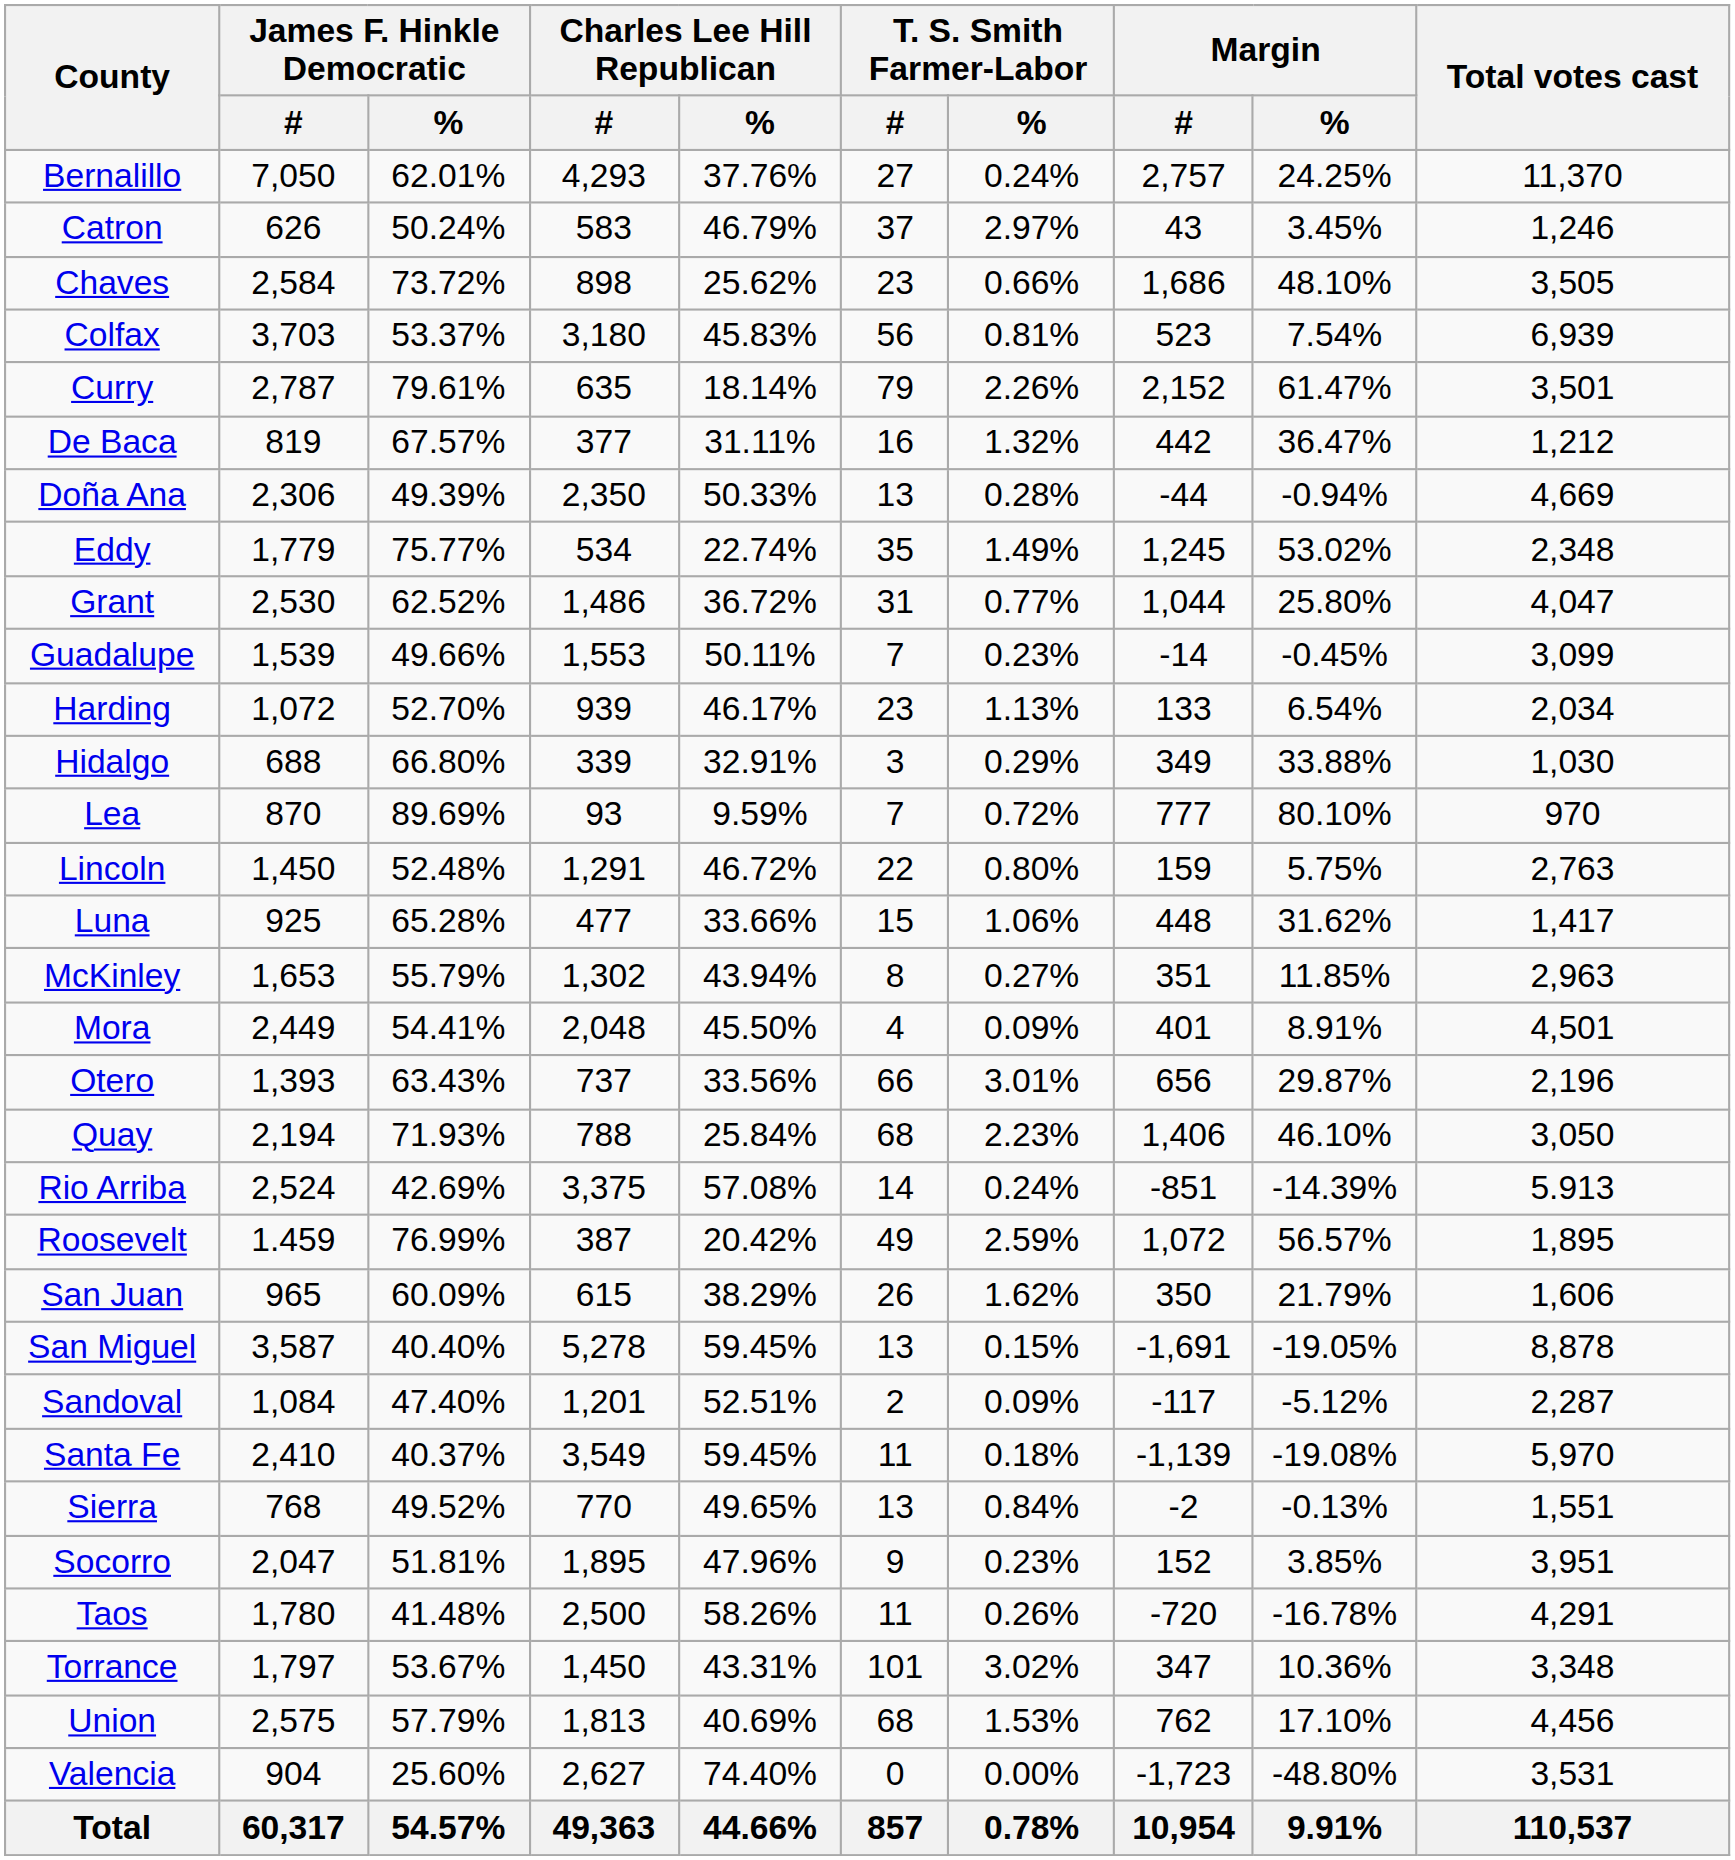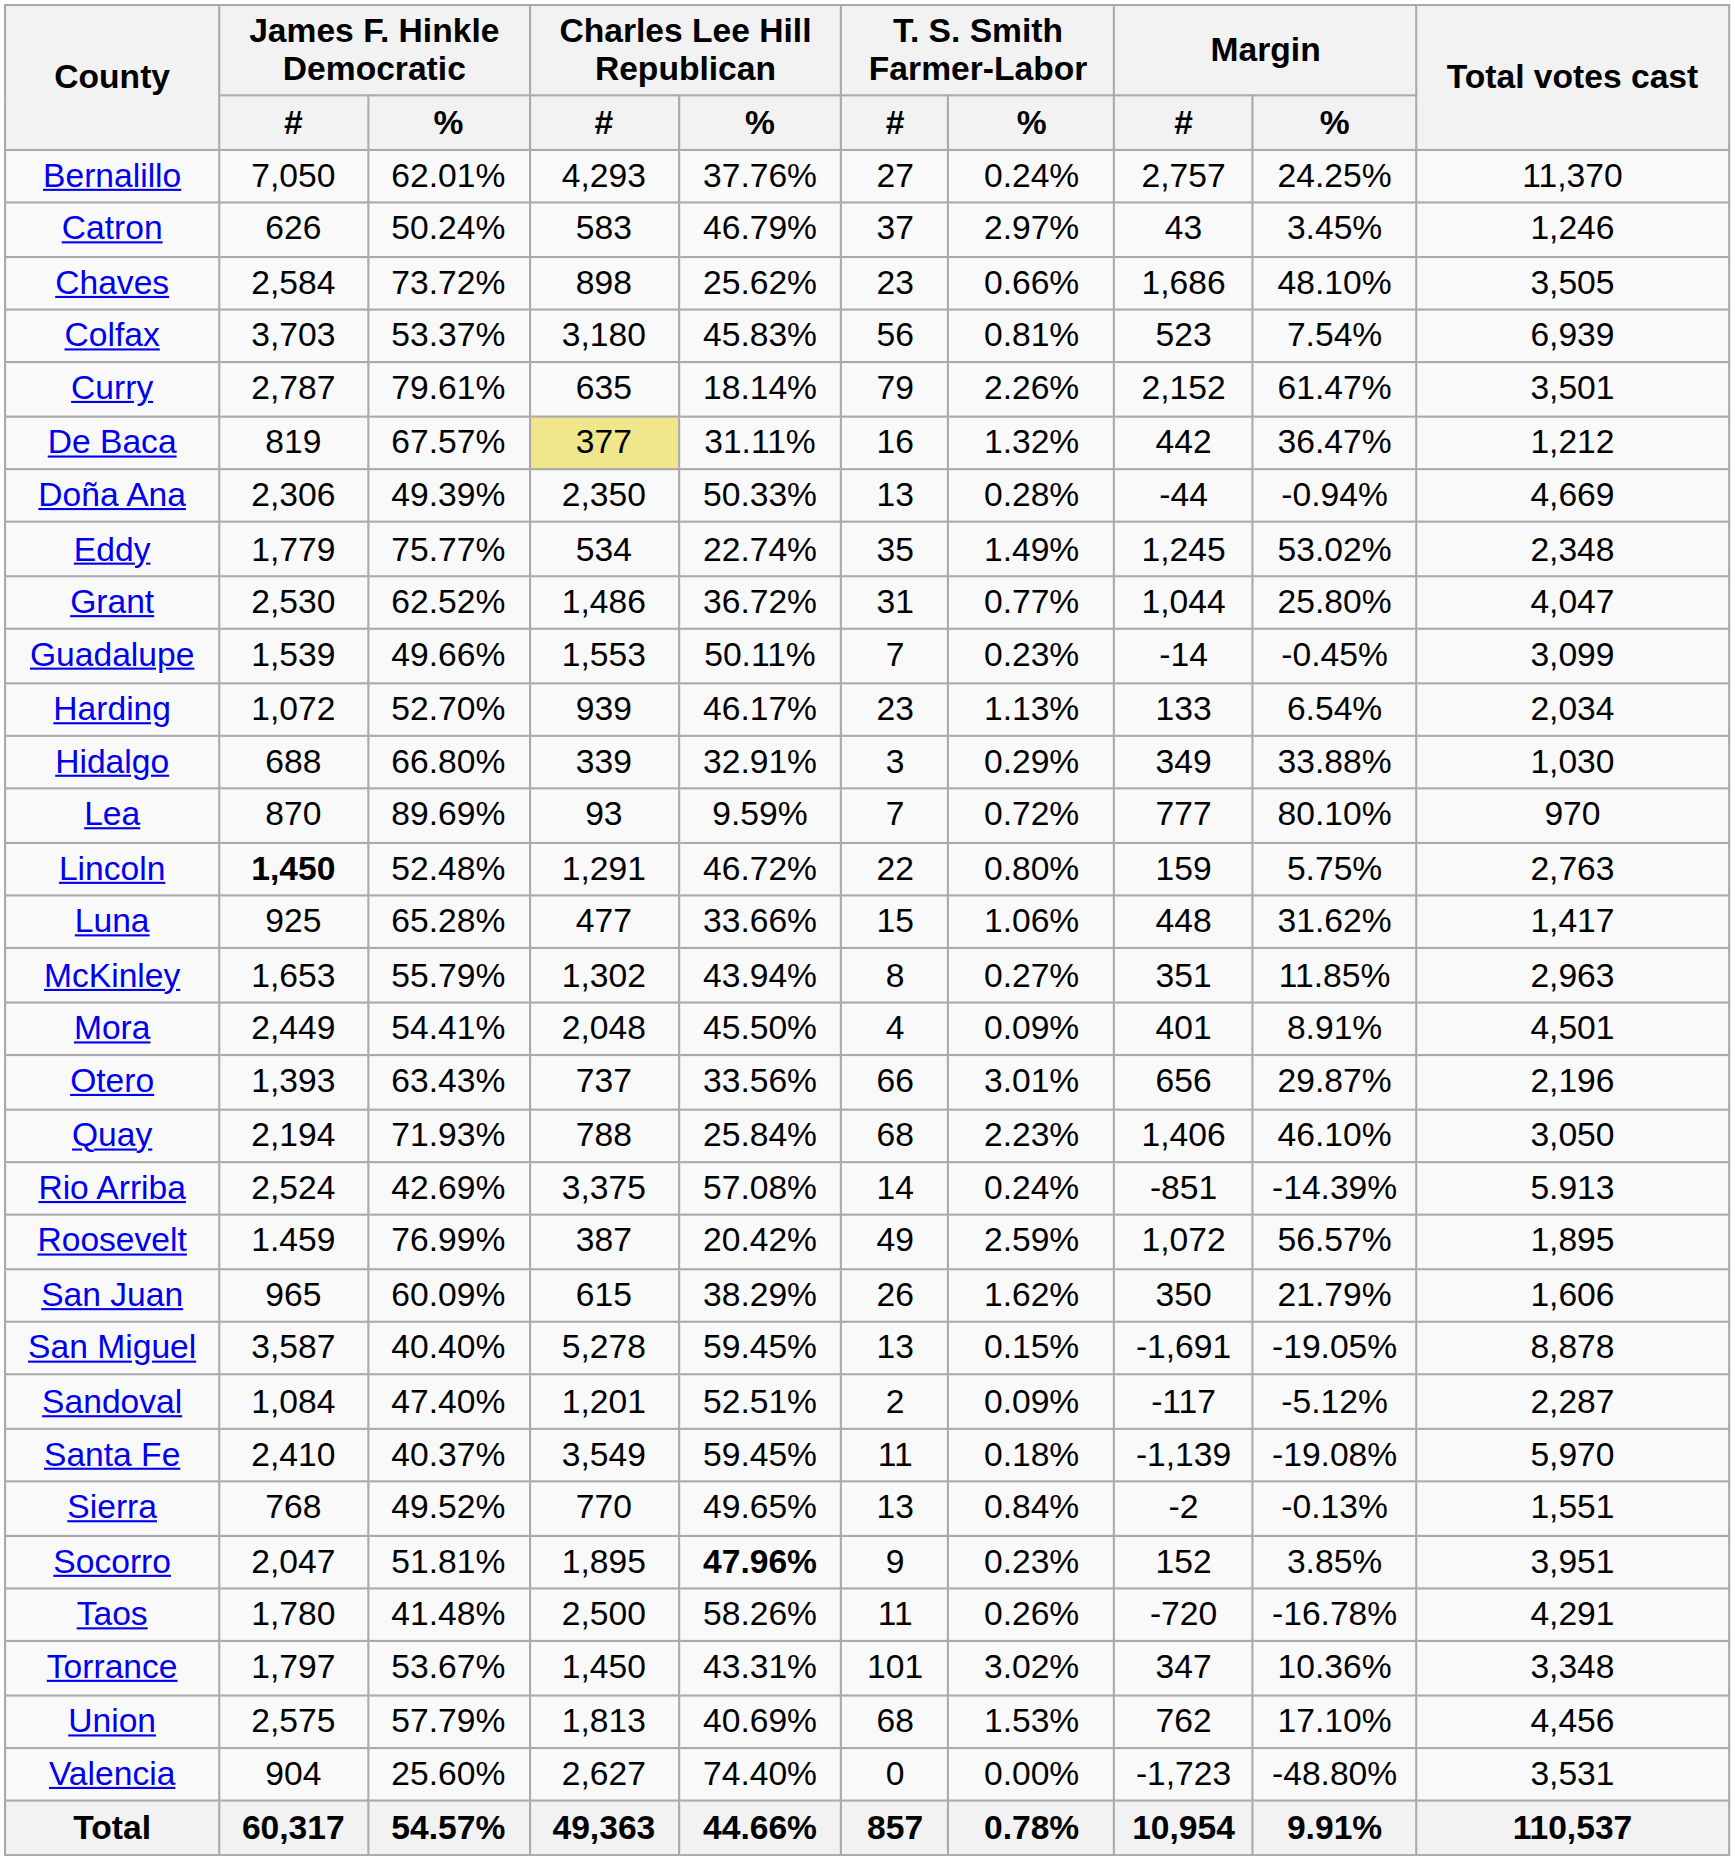(604, 441) no background -> (604, 441) khaki background
(293, 868) normal -> (293, 868) bold
(760, 1560) normal -> (760, 1560) bold
